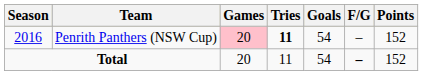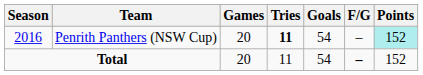(244, 37) pink background -> (244, 37) no background
(396, 37) no background -> (396, 37) paleturquoise background
